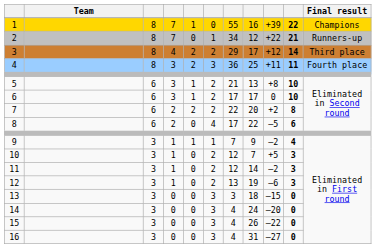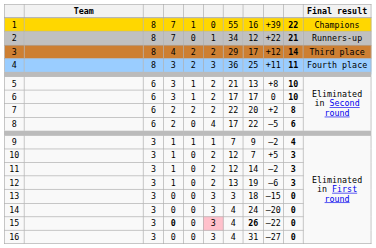(173, 223) normal -> (173, 223) bold
(213, 223) no background -> (213, 223) pink background
(253, 223) normal -> (253, 223) bold
